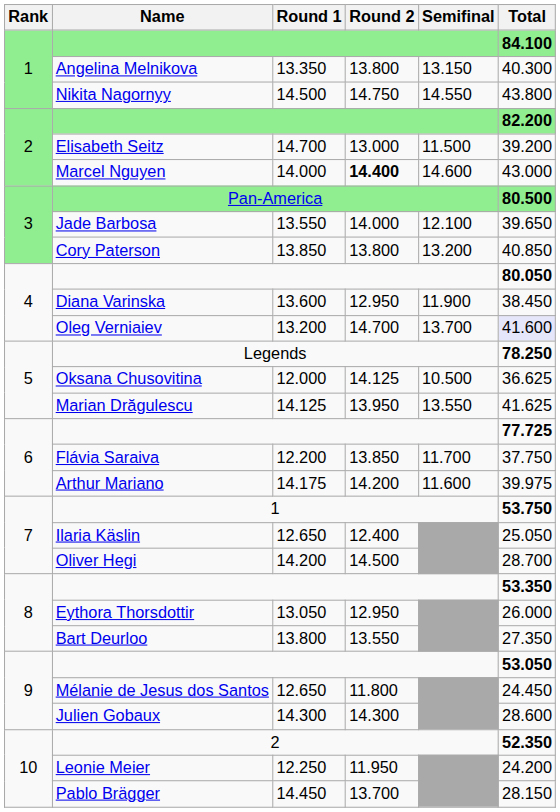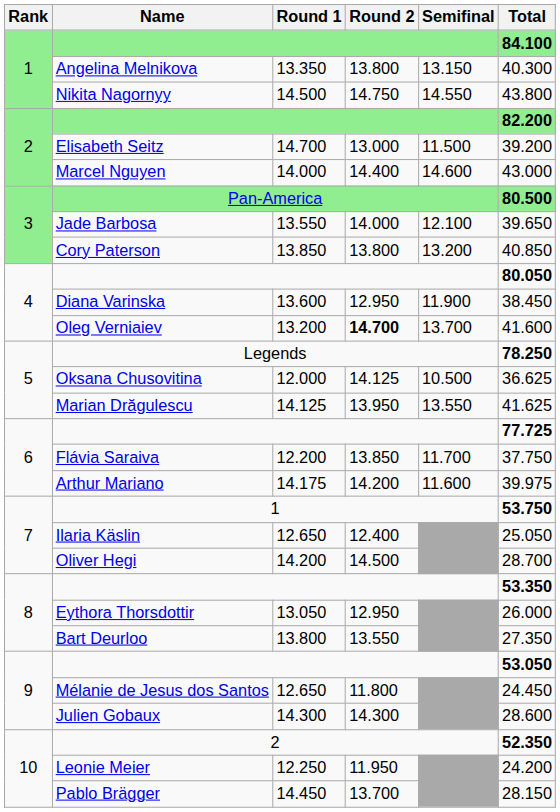(374, 172) bold -> (374, 172) normal
(374, 328) normal -> (374, 328) bold
(527, 328) lavender background -> (527, 328) no background
